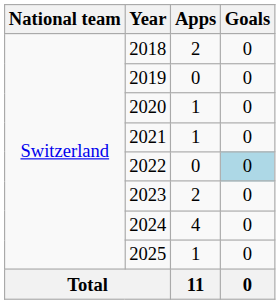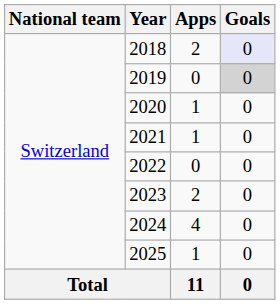(247, 48) no background -> (247, 48) lavender background
(247, 78) no background -> (247, 78) lightgrey background
(247, 166) lightblue background -> (247, 166) no background
